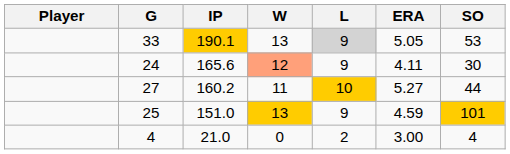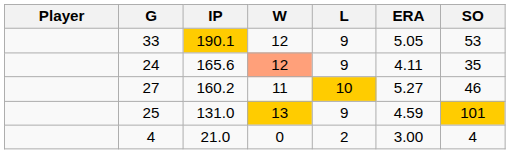(280, 40) 13 -> (280, 40) 12
(344, 40) lightgrey background -> (344, 40) no background
(473, 64) 30 -> (473, 64) 35
(473, 88) 44 -> (473, 88) 46
(215, 112) 151.0 -> (215, 112) 131.0
